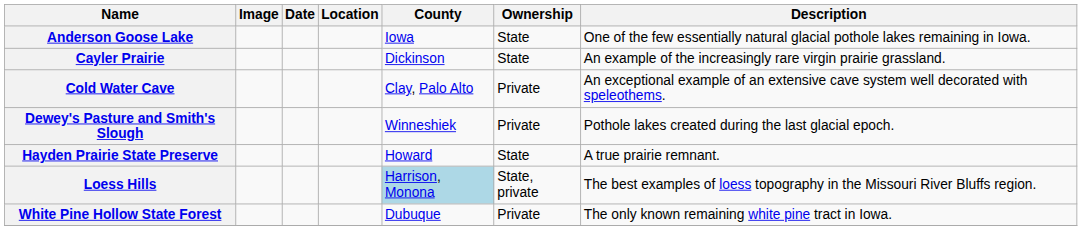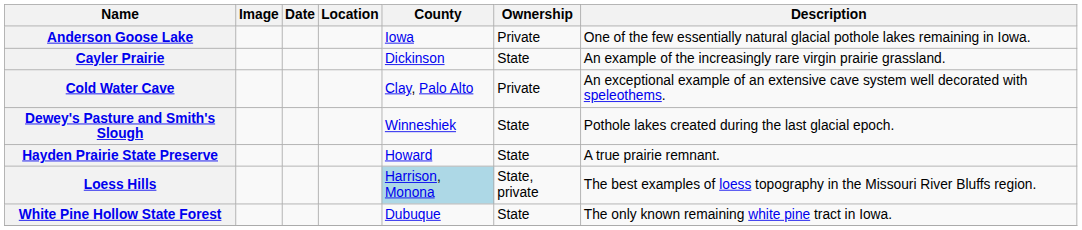(513, 37) State -> (519, 37) Private
(519, 125) Private -> (513, 125) State
(519, 214) Private -> (513, 214) State
